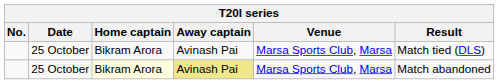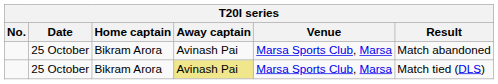(441, 50) Match tied (DLS) -> (444, 50) Match abandoned
(128, 69) lightyellow background -> (128, 69) no background
(444, 69) Match abandoned -> (441, 69) Match tied (DLS)
